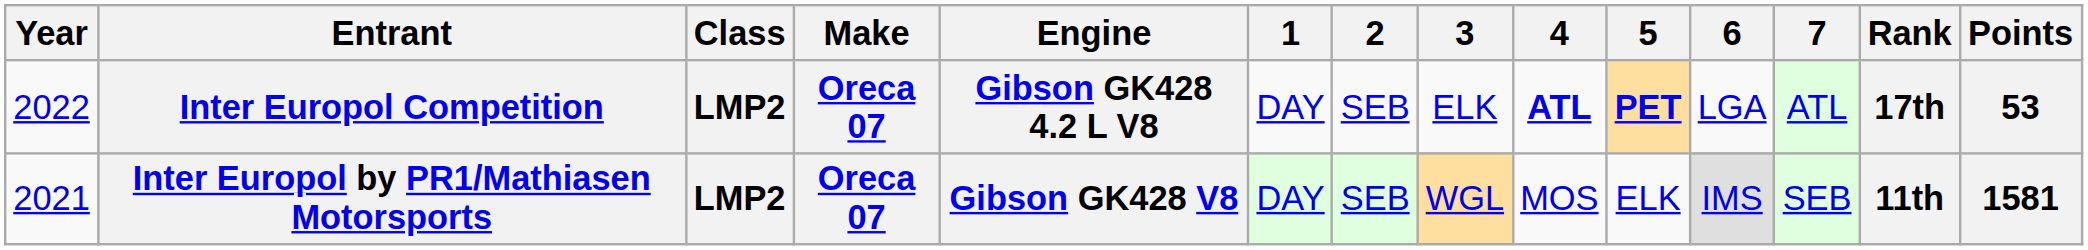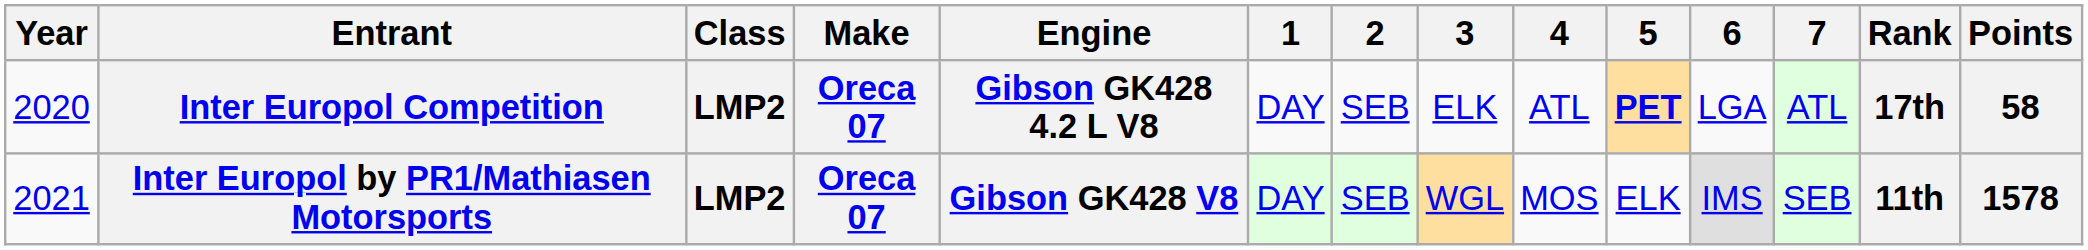(52, 106) 2022 -> (52, 106) 2020
(1559, 106) bold -> (1559, 106) normal
(2021, 106) 53 -> (2021, 106) 58
(2021, 199) 1581 -> (2021, 199) 1578
